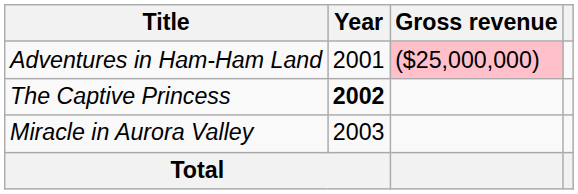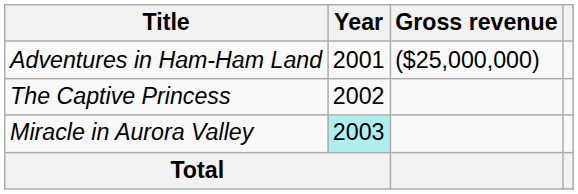(467, 59) pink background -> (467, 59) no background
(359, 96) bold -> (359, 96) normal
(359, 133) no background -> (359, 133) paleturquoise background
